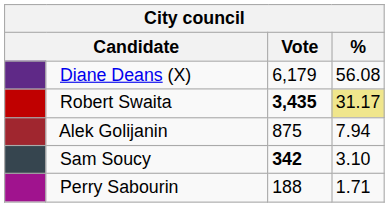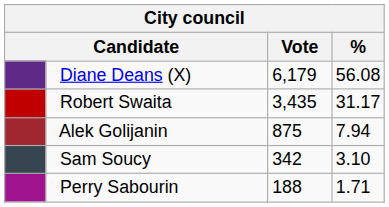(294, 103) bold -> (294, 103) normal
(358, 103) khaki background -> (358, 103) no background
(287, 159) bold -> (287, 159) normal
